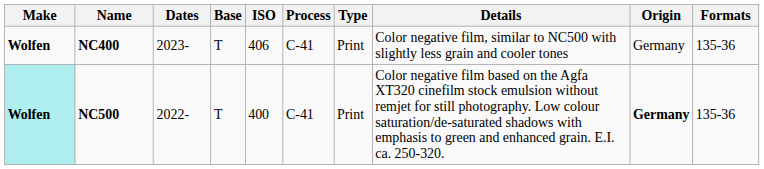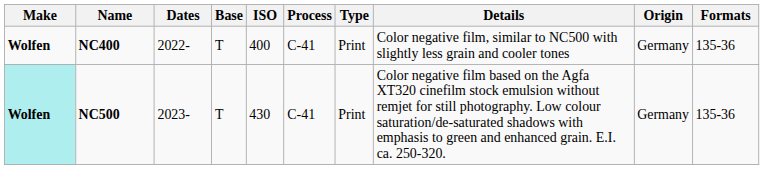(173, 45) 2023- -> (174, 45) 2022-
(259, 45) 406 -> (260, 45) 400
(173, 114) 2022- -> (174, 114) 2023-
(259, 114) 400 -> (260, 114) 430
(661, 114) bold -> (663, 114) normal
